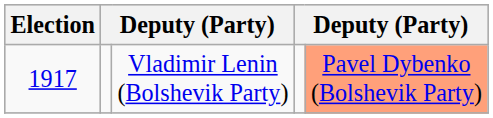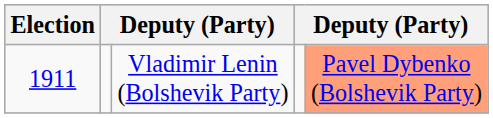(53, 78) 1917 -> (53, 78) 1911
